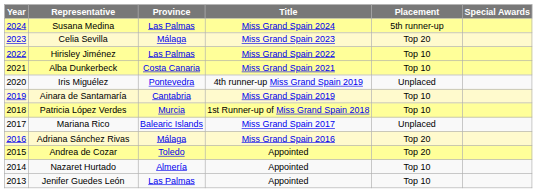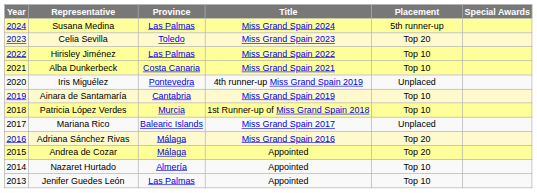(172, 40) Málaga -> (172, 40) Toledo
(172, 153) Toledo -> (172, 153) Málaga
